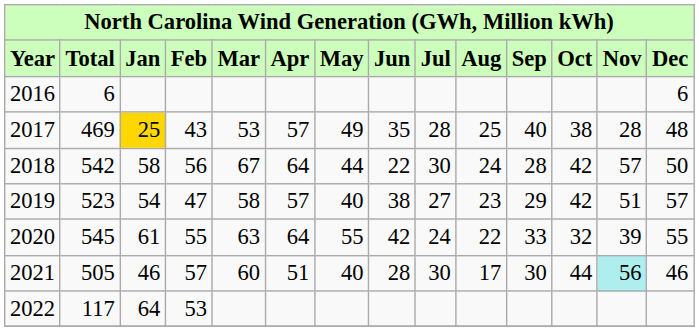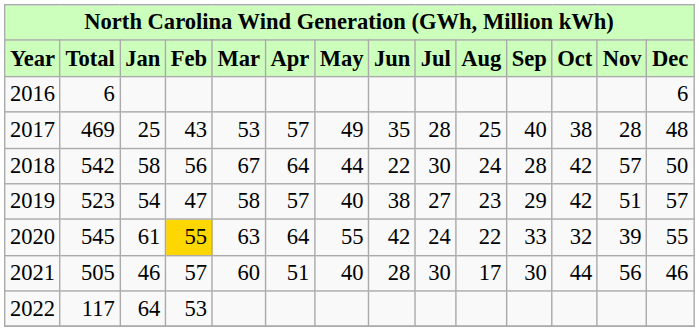(149, 129) gold background -> (149, 129) no background
(196, 237) no background -> (196, 237) gold background
(630, 272) paleturquoise background -> (630, 272) no background
